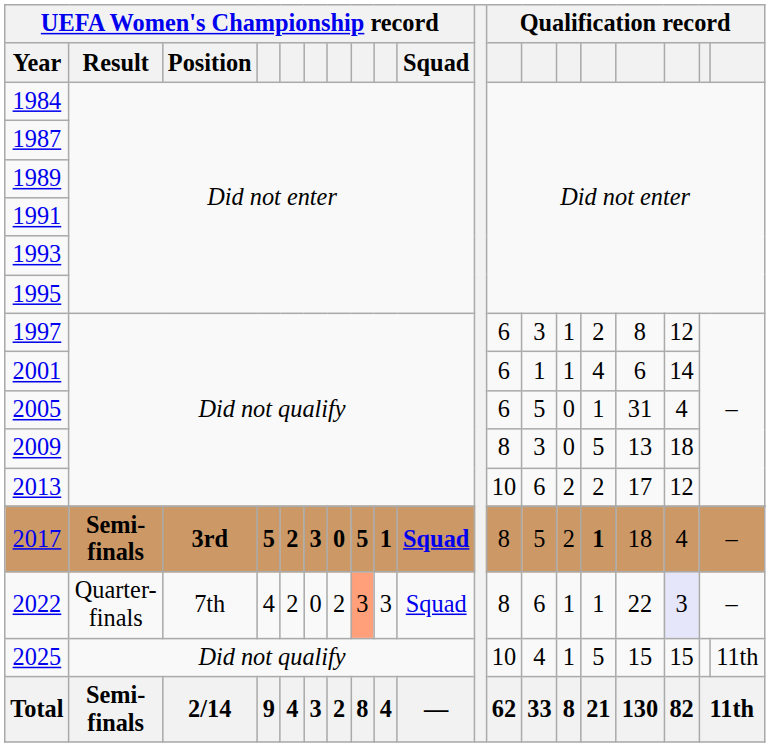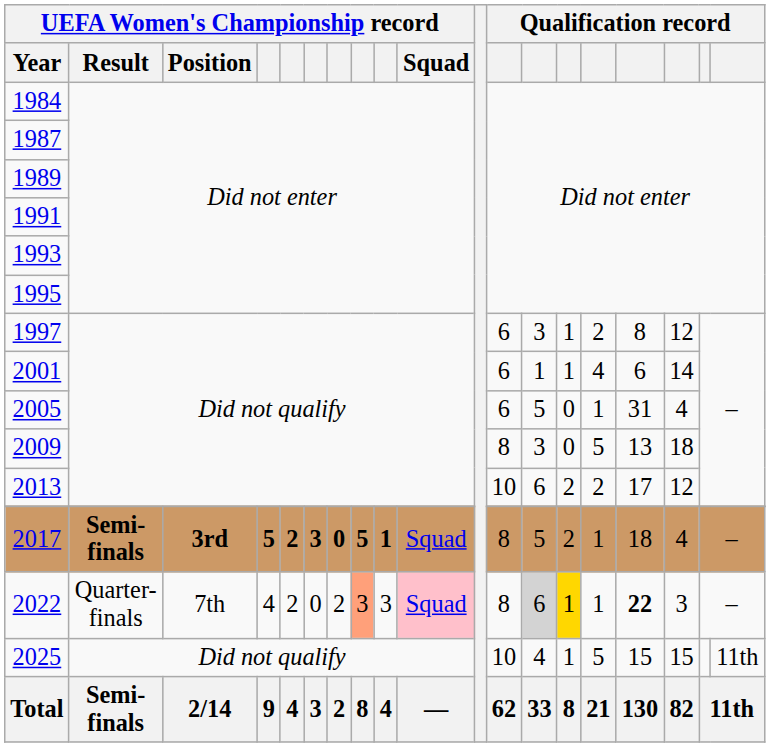(436, 538) bold -> (436, 538) normal
(598, 538) bold -> (598, 538) normal
(436, 604) no background -> (436, 604) pink background
(539, 604) no background -> (539, 604) lightgrey background
(569, 604) no background -> (569, 604) gold background
(640, 604) normal -> (640, 604) bold
(682, 604) lavender background -> (682, 604) no background
